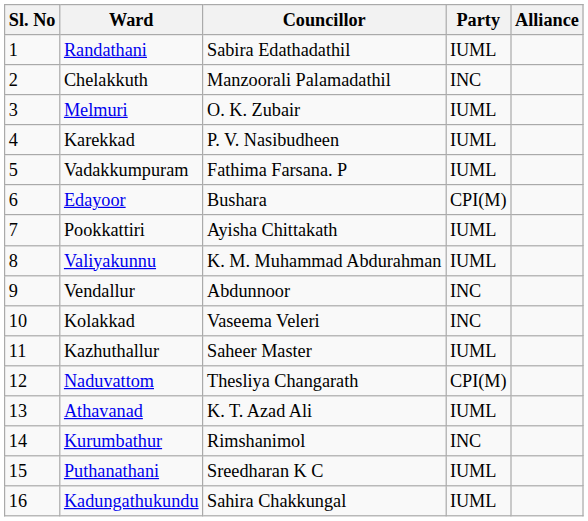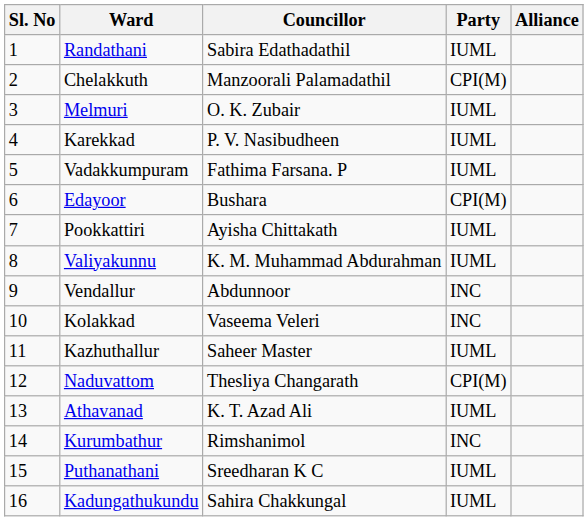(466, 79) INC -> (478, 79) CPI(M)
